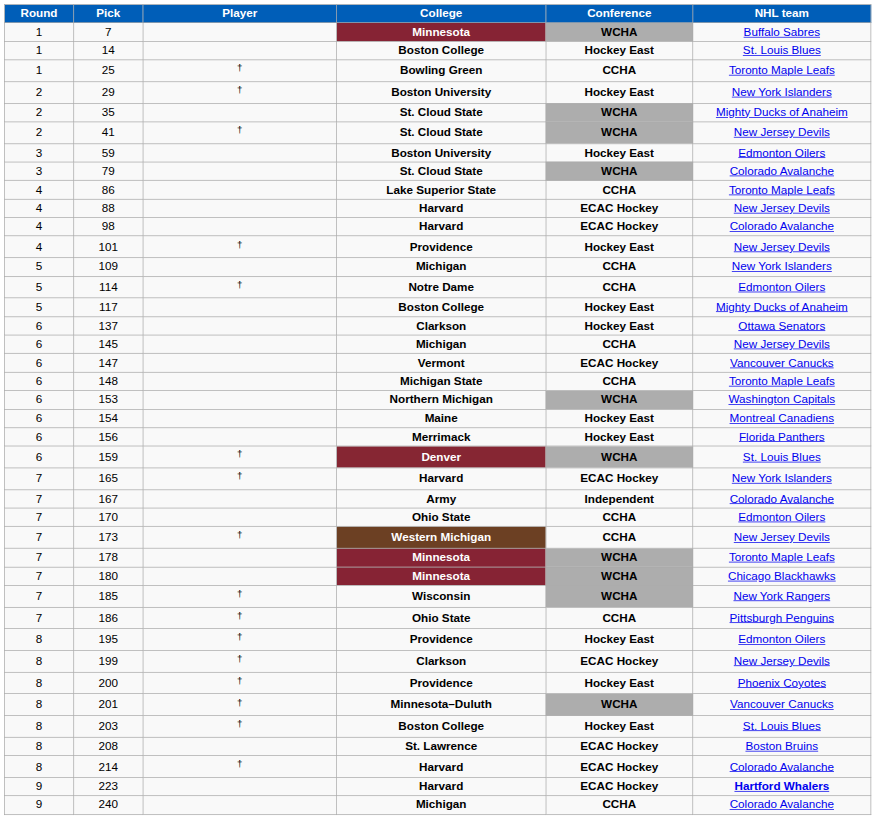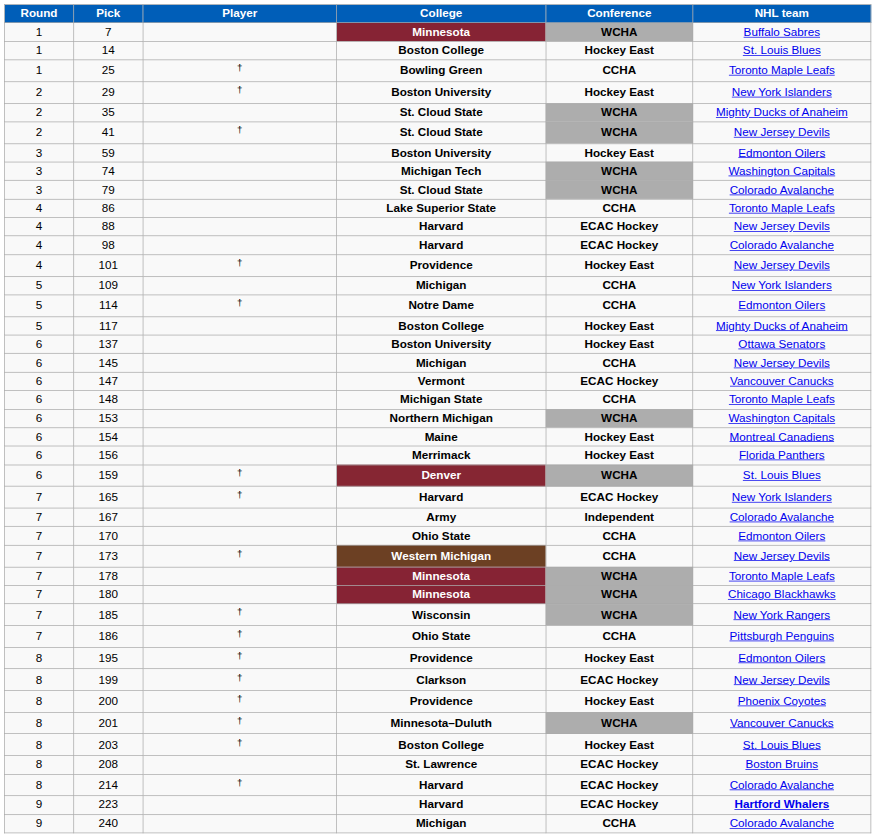+ row: (108, 171)
(441, 325) Clarkson -> (441, 344) Boston University
